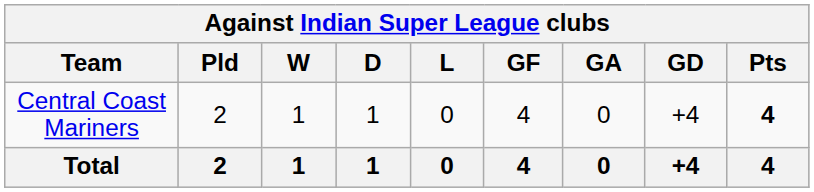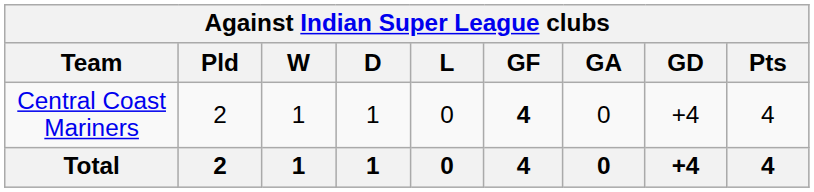(524, 114) normal -> (524, 114) bold
(768, 114) bold -> (768, 114) normal
